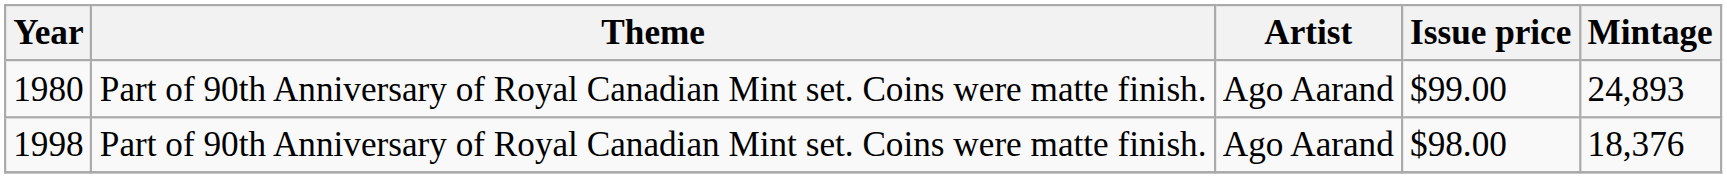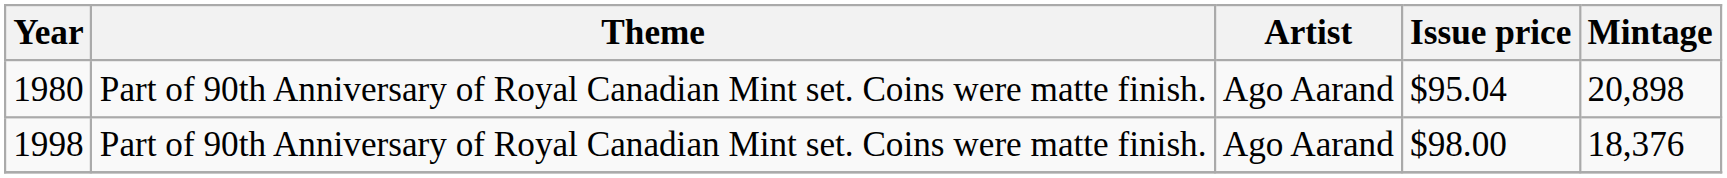(1458, 88) $99.00 -> (1458, 88) $95.04
(1636, 88) 24,893 -> (1636, 88) 20,898
